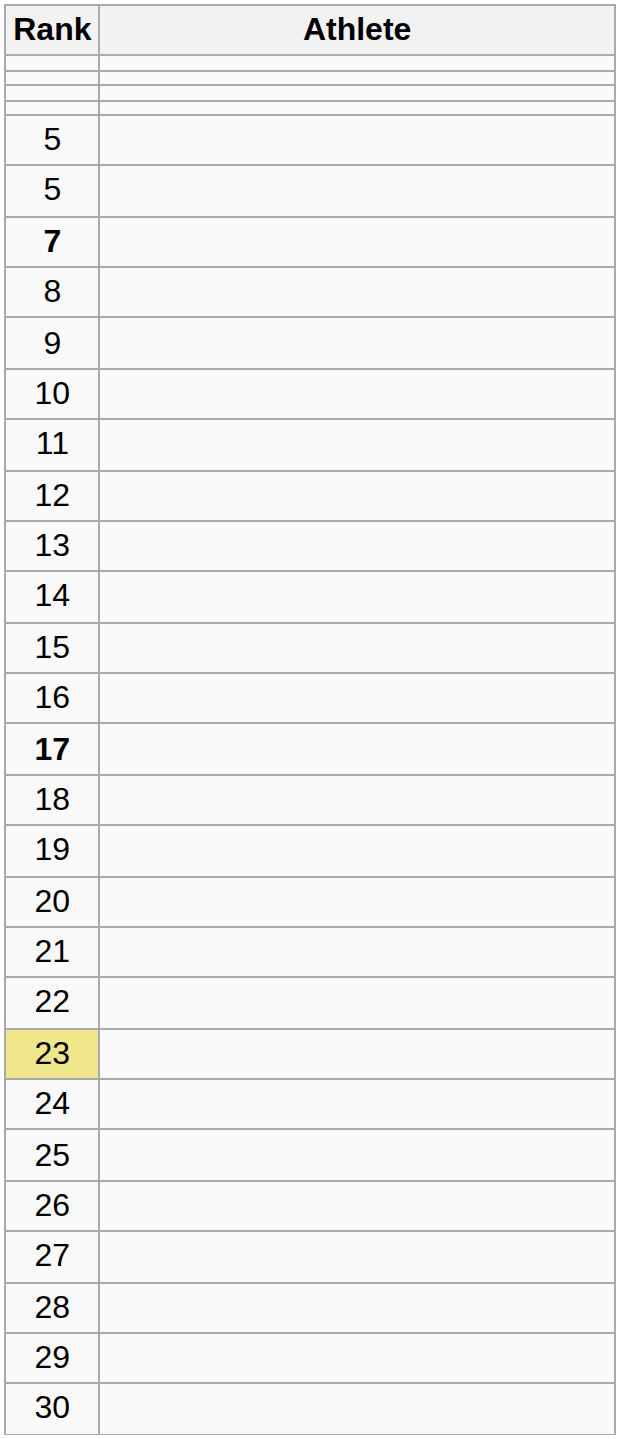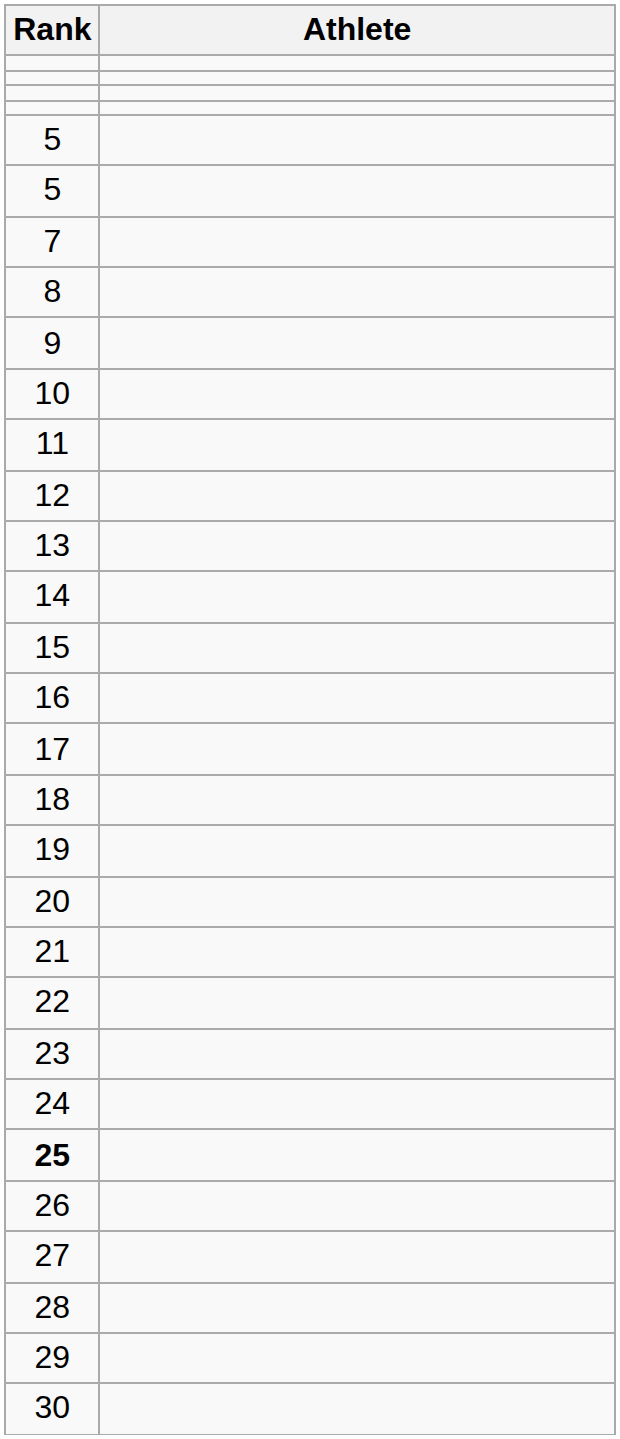(52, 241) bold -> (52, 241) normal
(52, 748) bold -> (52, 748) normal
(52, 1053) khaki background -> (52, 1053) no background
(52, 1154) normal -> (52, 1154) bold
